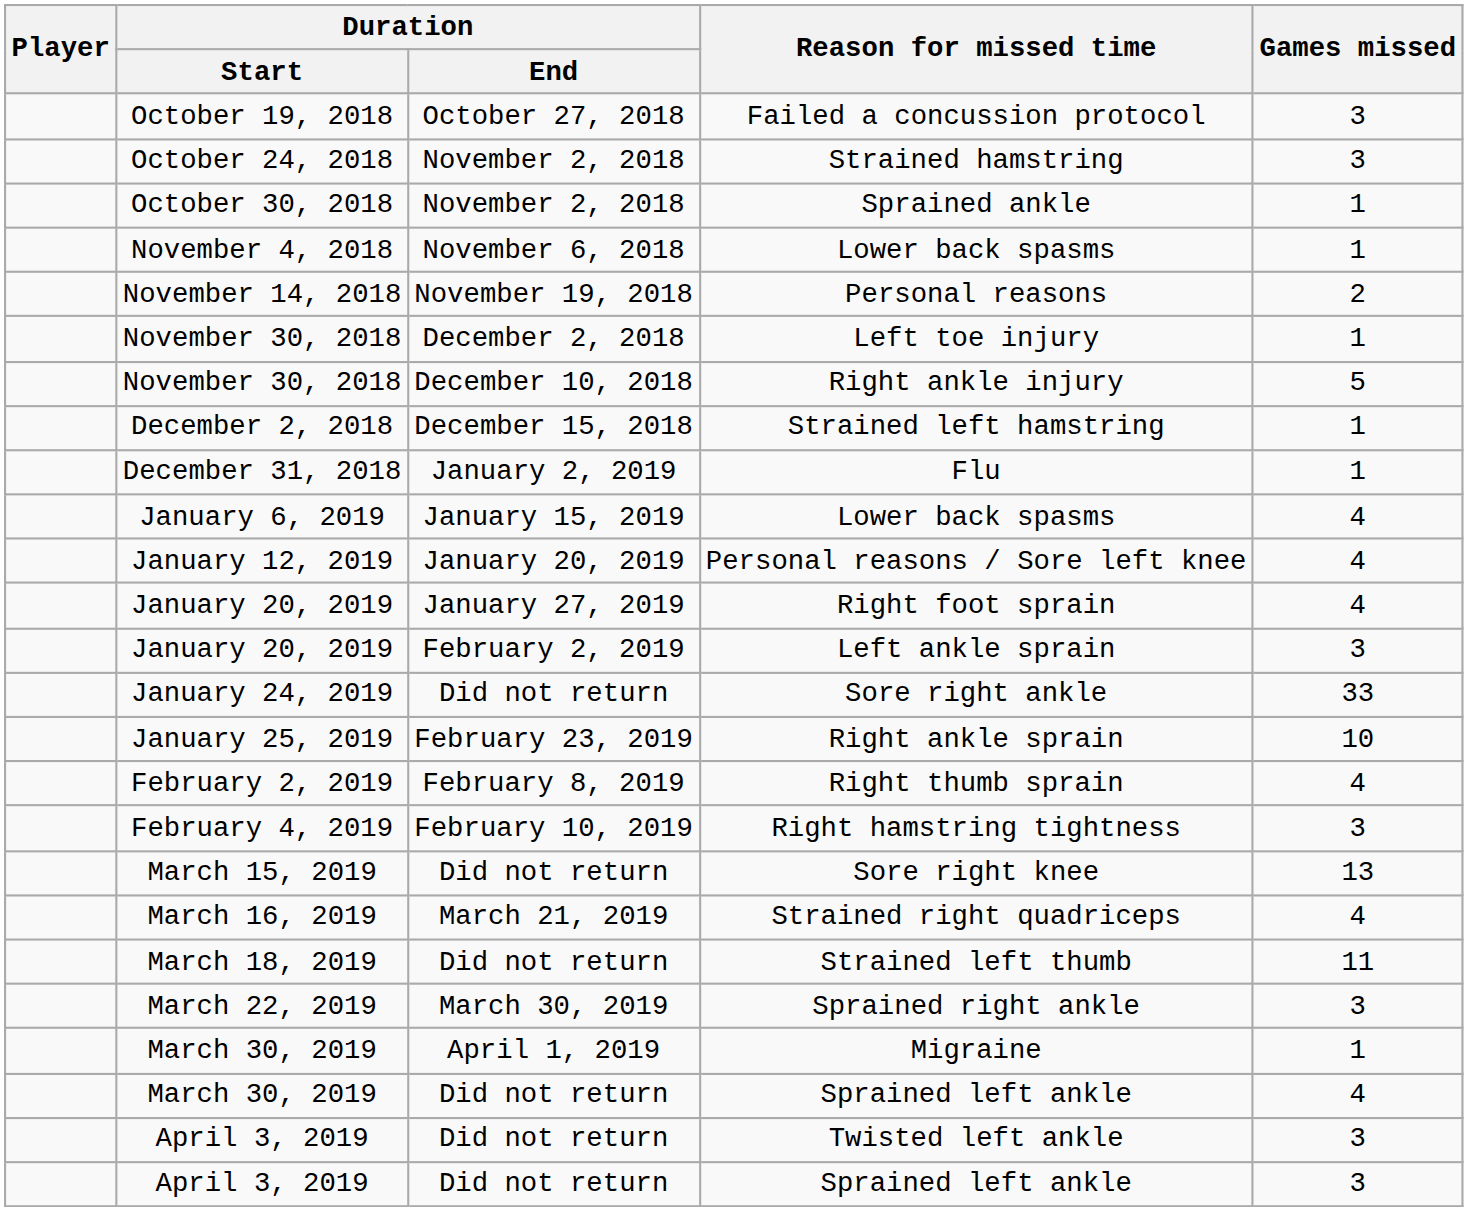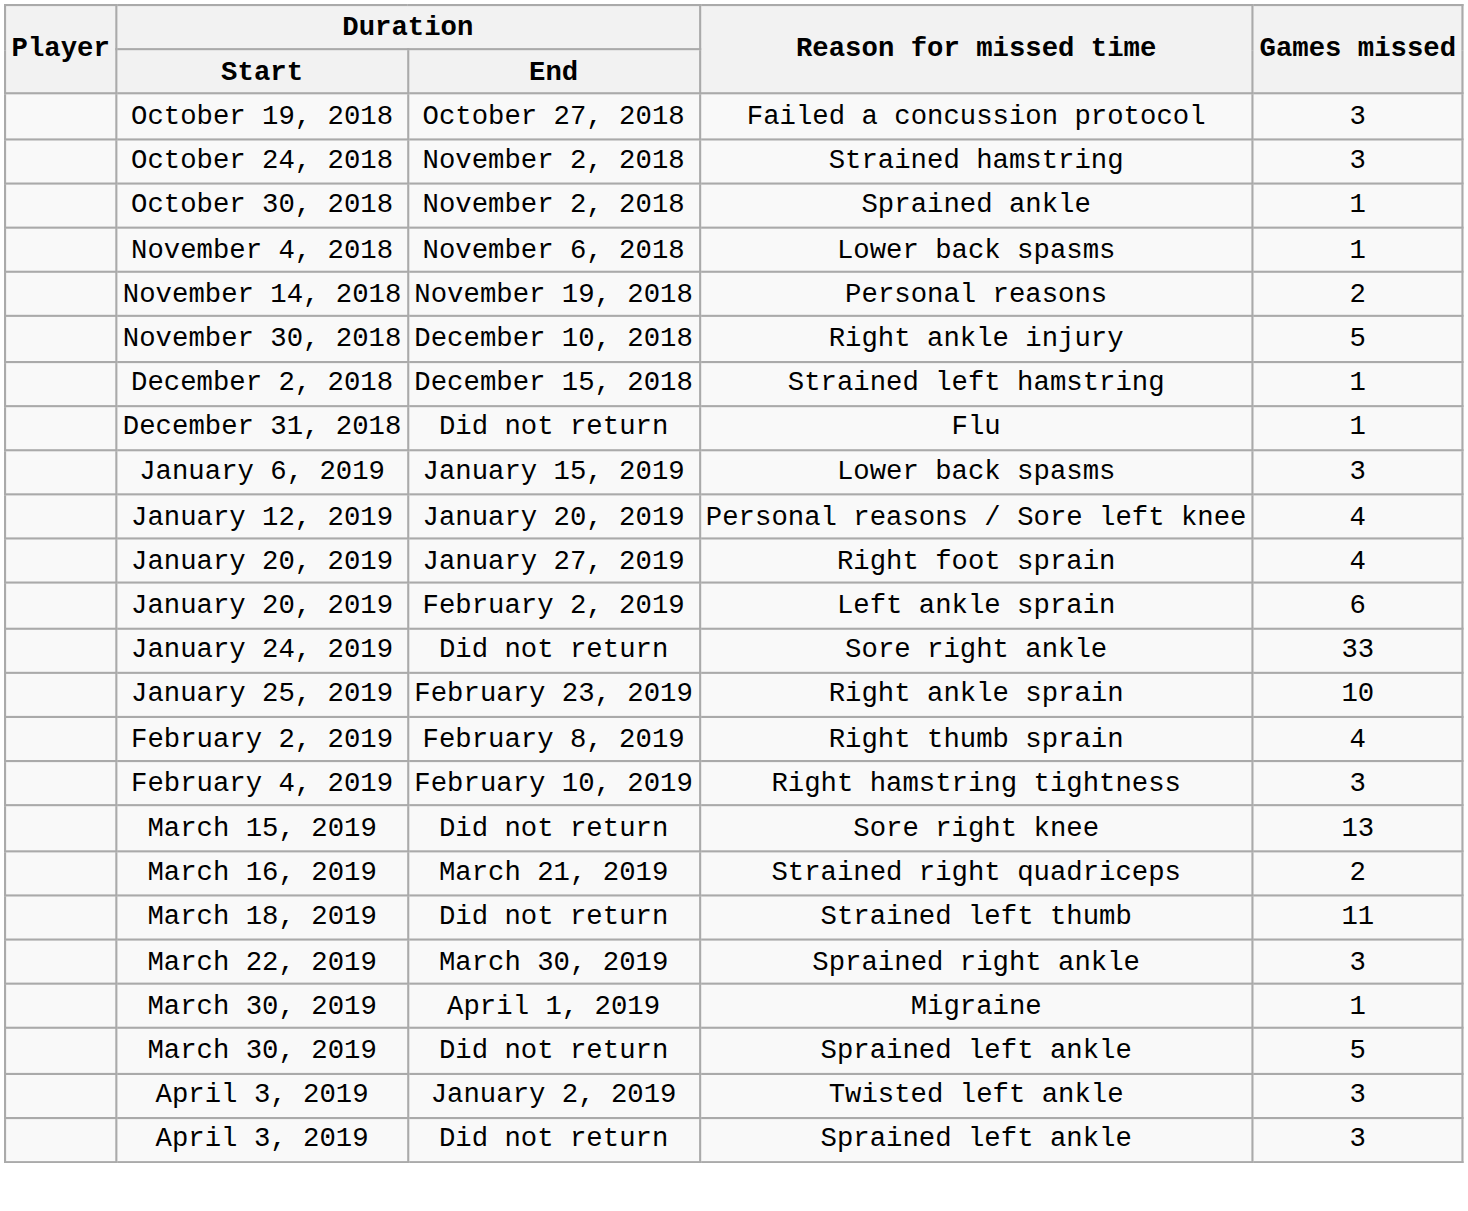- row: (262, 339)
(554, 472) January 2, 2019 -> (554, 428) Did not return
(1358, 517) 4 -> (1358, 472) 3
(1358, 650) 3 -> (1358, 606) 6
(1358, 917) 4 -> (1358, 873) 2
(1358, 1095) 4 -> (1358, 1051) 5
(554, 1140) Did not return -> (554, 1095) January 2, 2019
